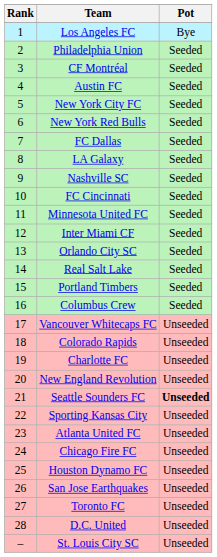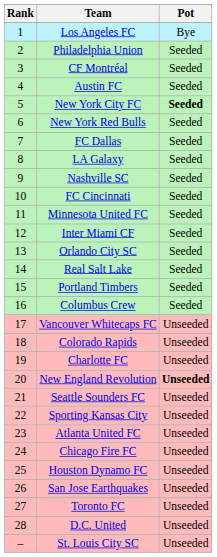(186, 104) normal -> (186, 104) bold
(186, 379) normal -> (186, 379) bold
(186, 397) bold -> (186, 397) normal
